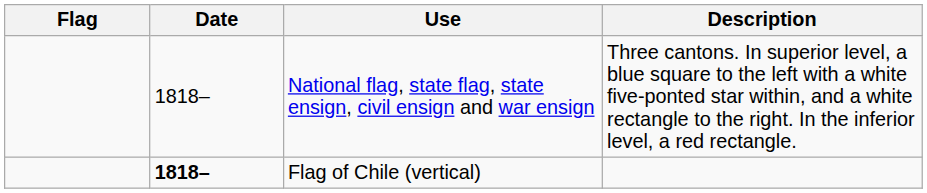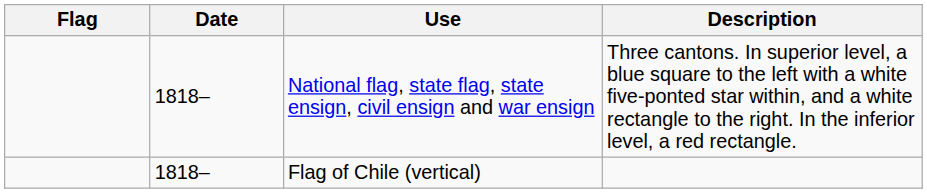(182, 172) bold -> (182, 172) normal
